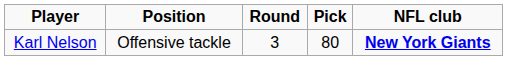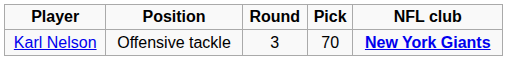(330, 42) 80 -> (330, 42) 70
